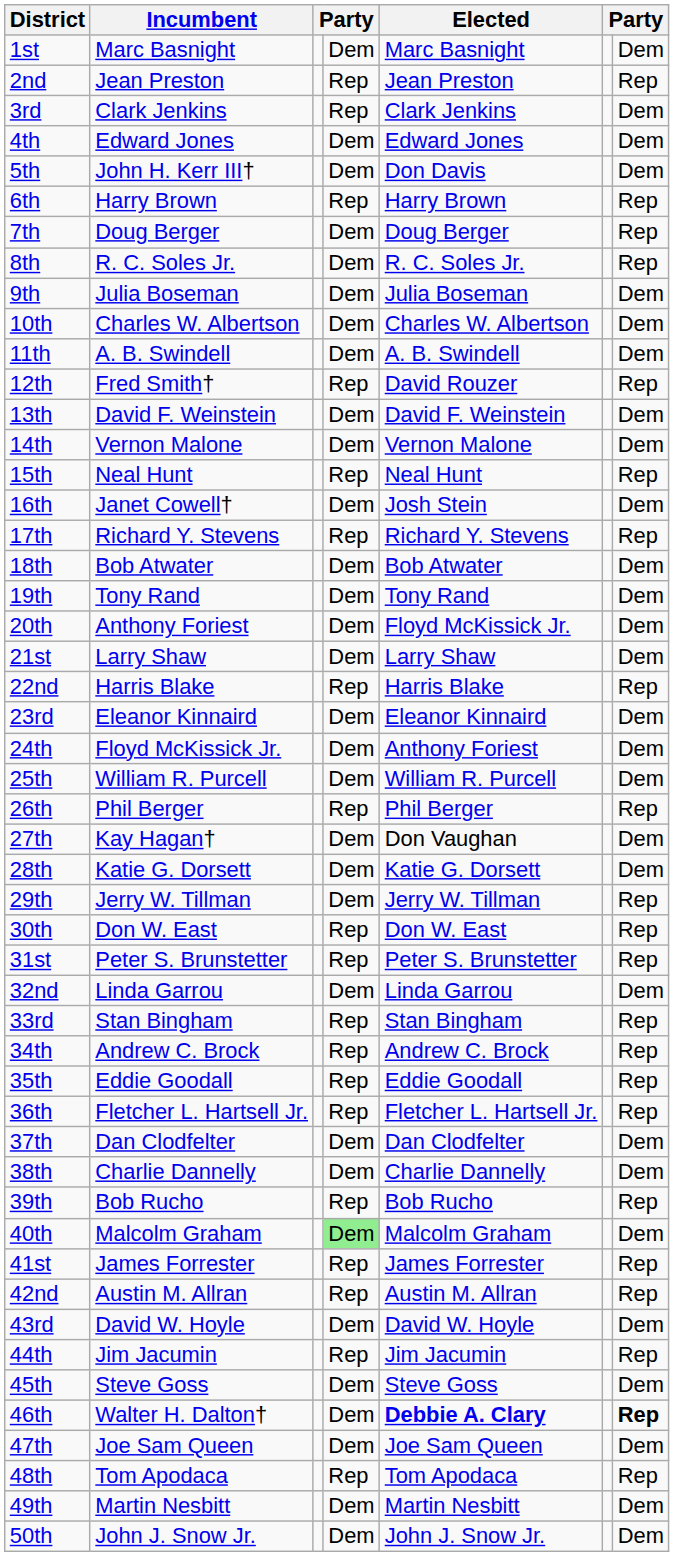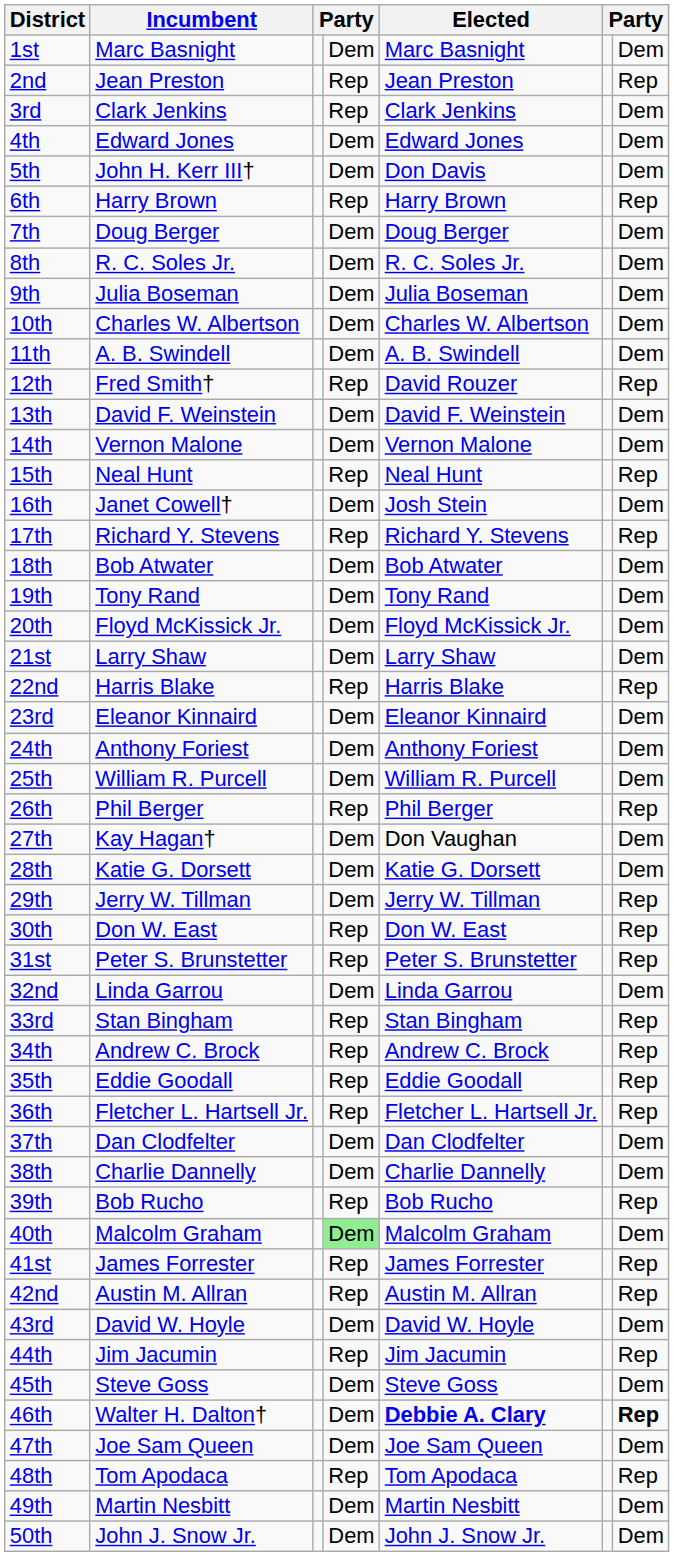(638, 232) Rep -> (641, 232) Dem
(638, 262) Rep -> (641, 262) Dem
(172, 626) Anthony Foriest -> (188, 626) Floyd McKissick Jr.
(188, 747) Floyd McKissick Jr. -> (172, 747) Anthony Foriest
